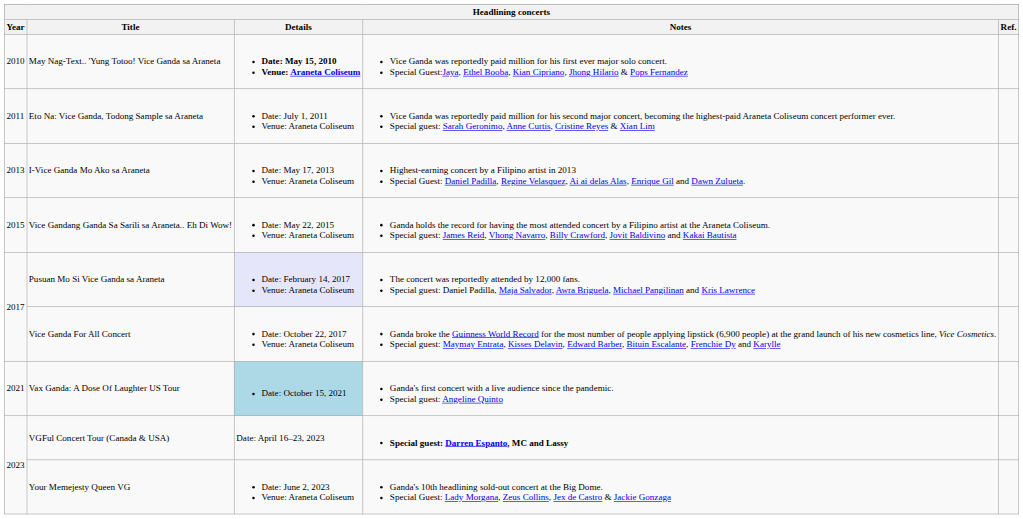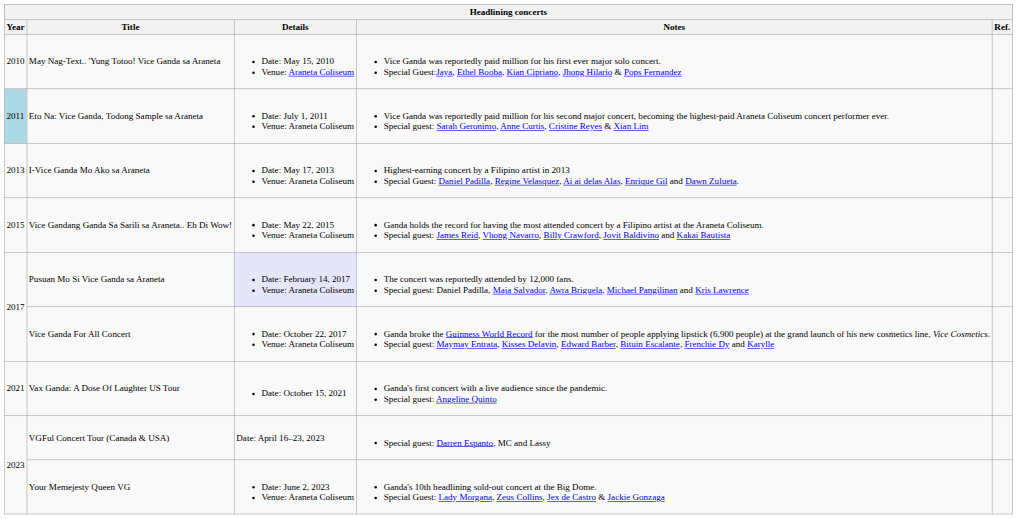(298, 67) bold -> (295, 67) normal
(15, 116) no background -> (15, 116) lightblue background
(298, 394) lightblue background -> (295, 394) no background
(681, 443) bold -> (674, 443) normal
